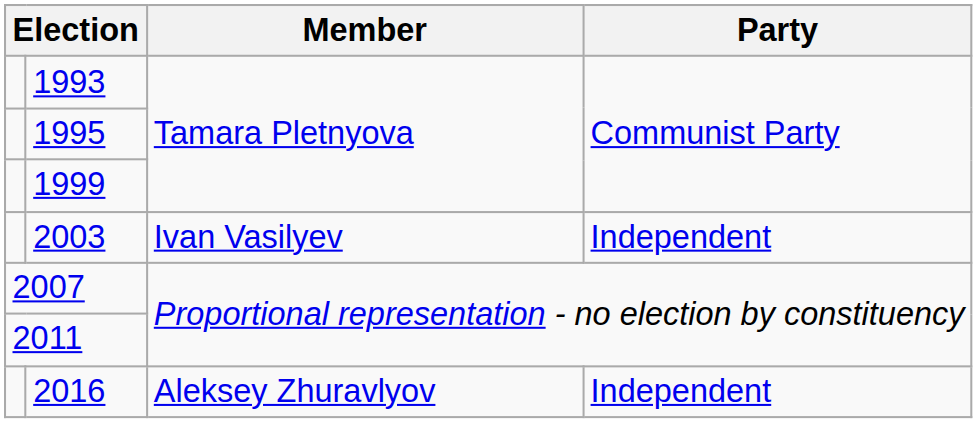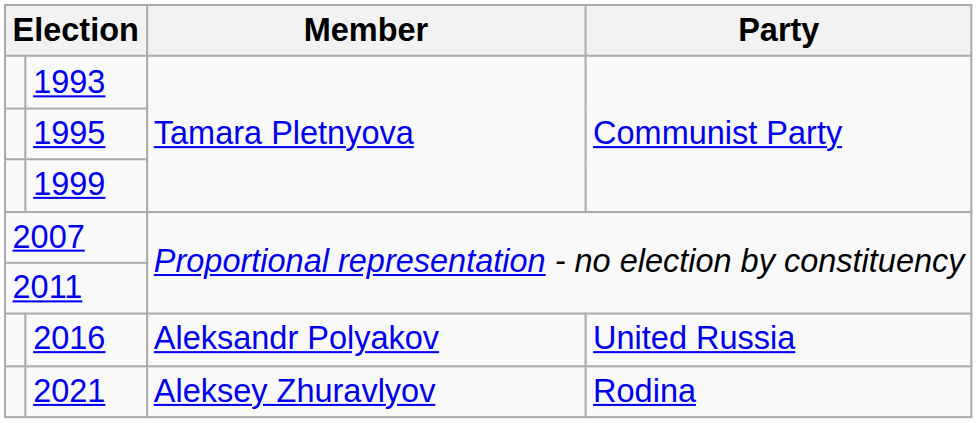- row: (69, 236)
(295, 390) Aleksey Zhuravlyov -> (296, 339) Aleksandr Polyakov
(681, 390) Independent -> (694, 339) United Russia
+ row: (69, 390)
